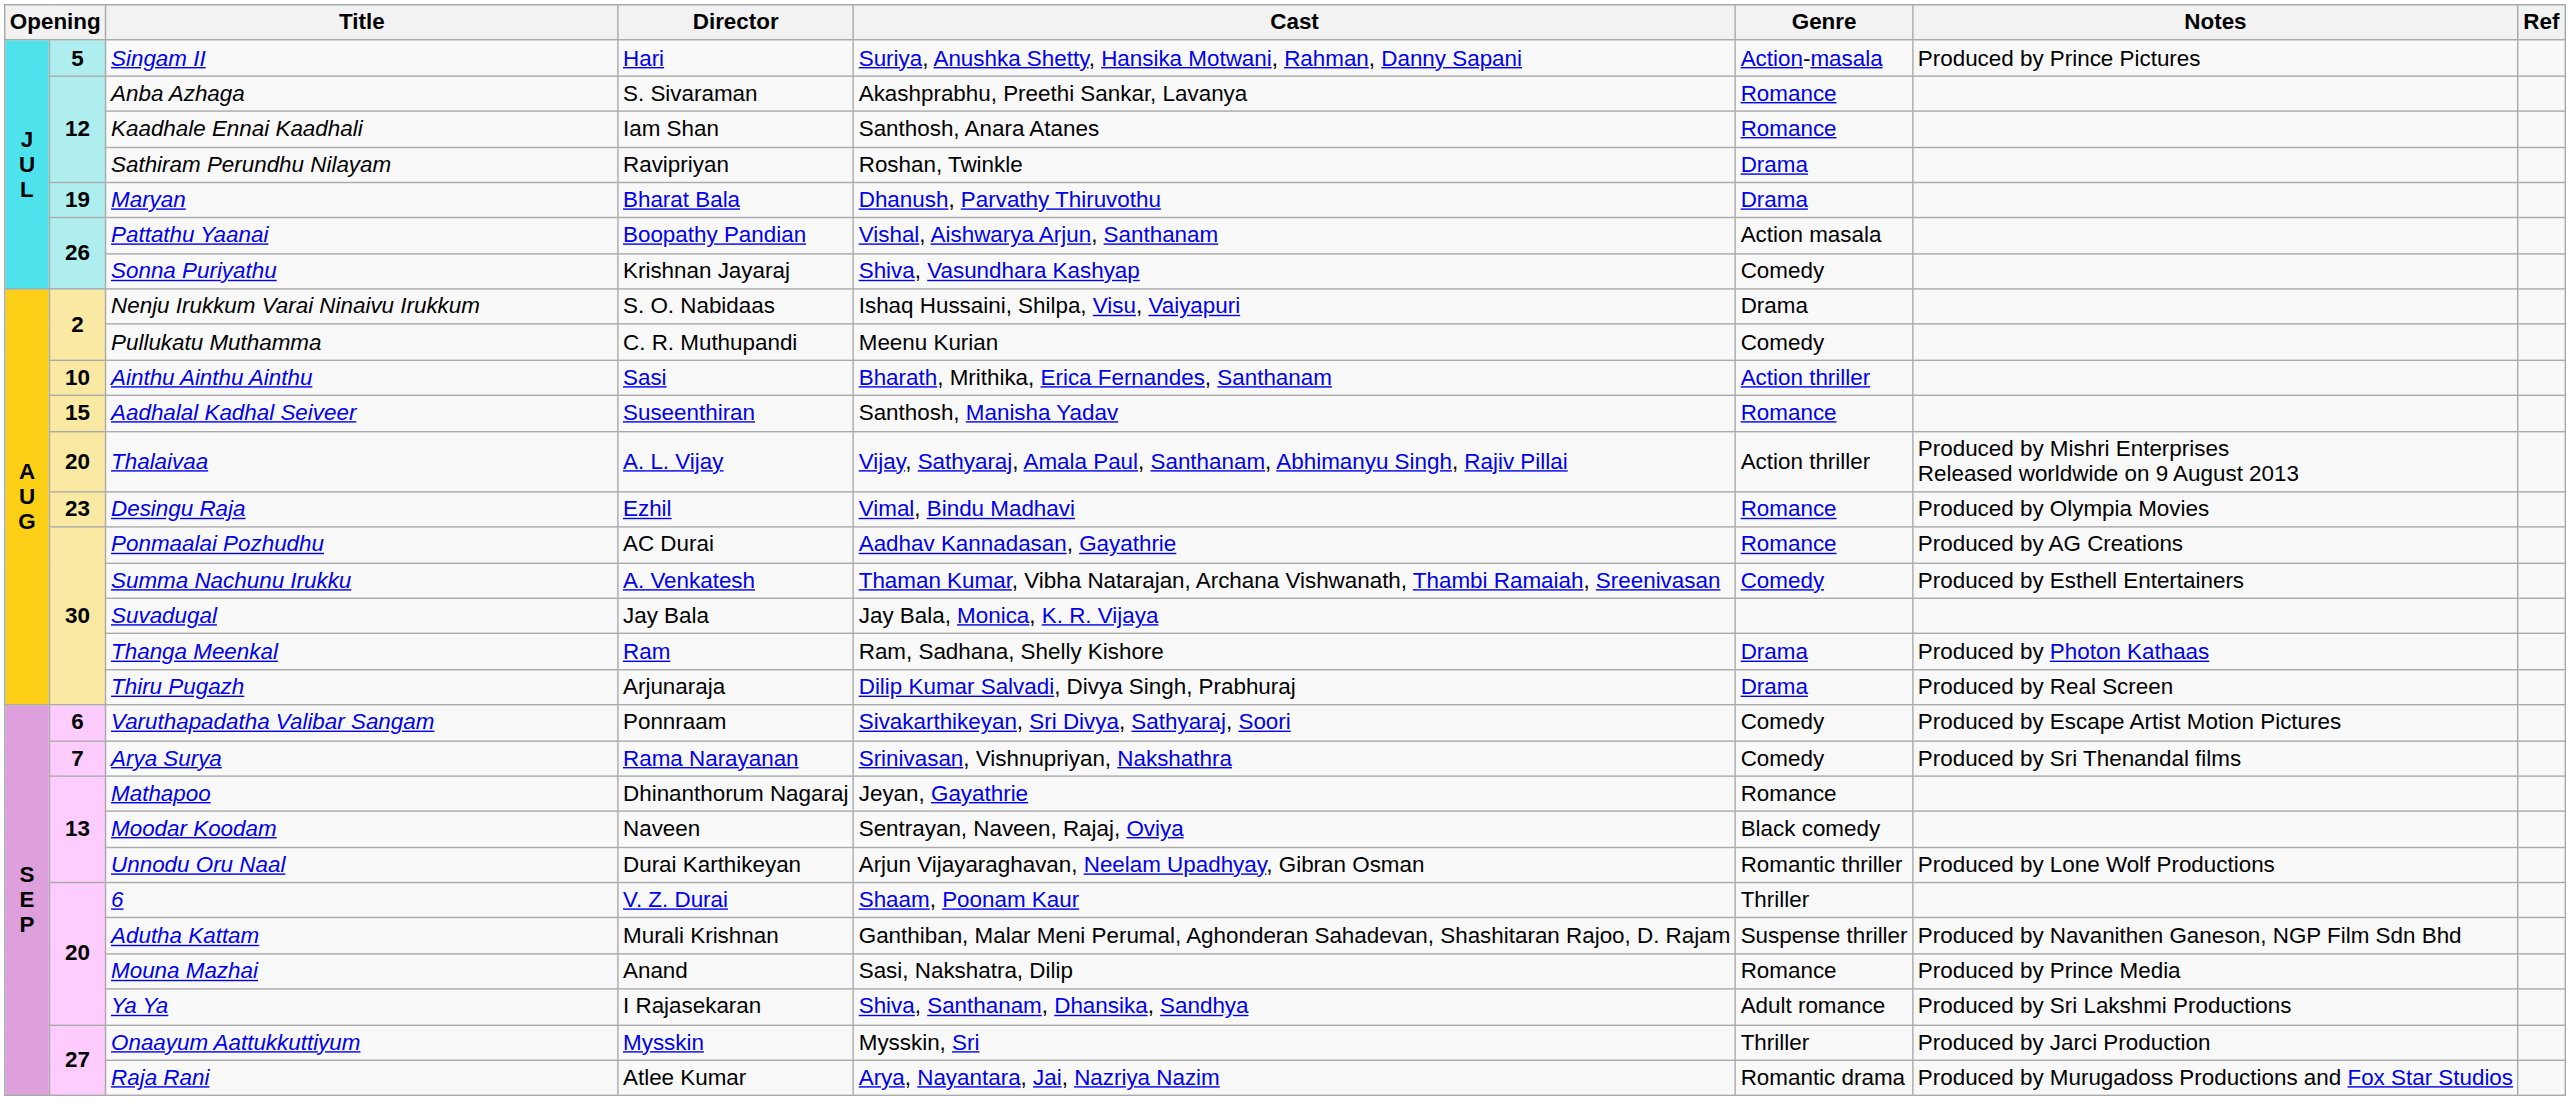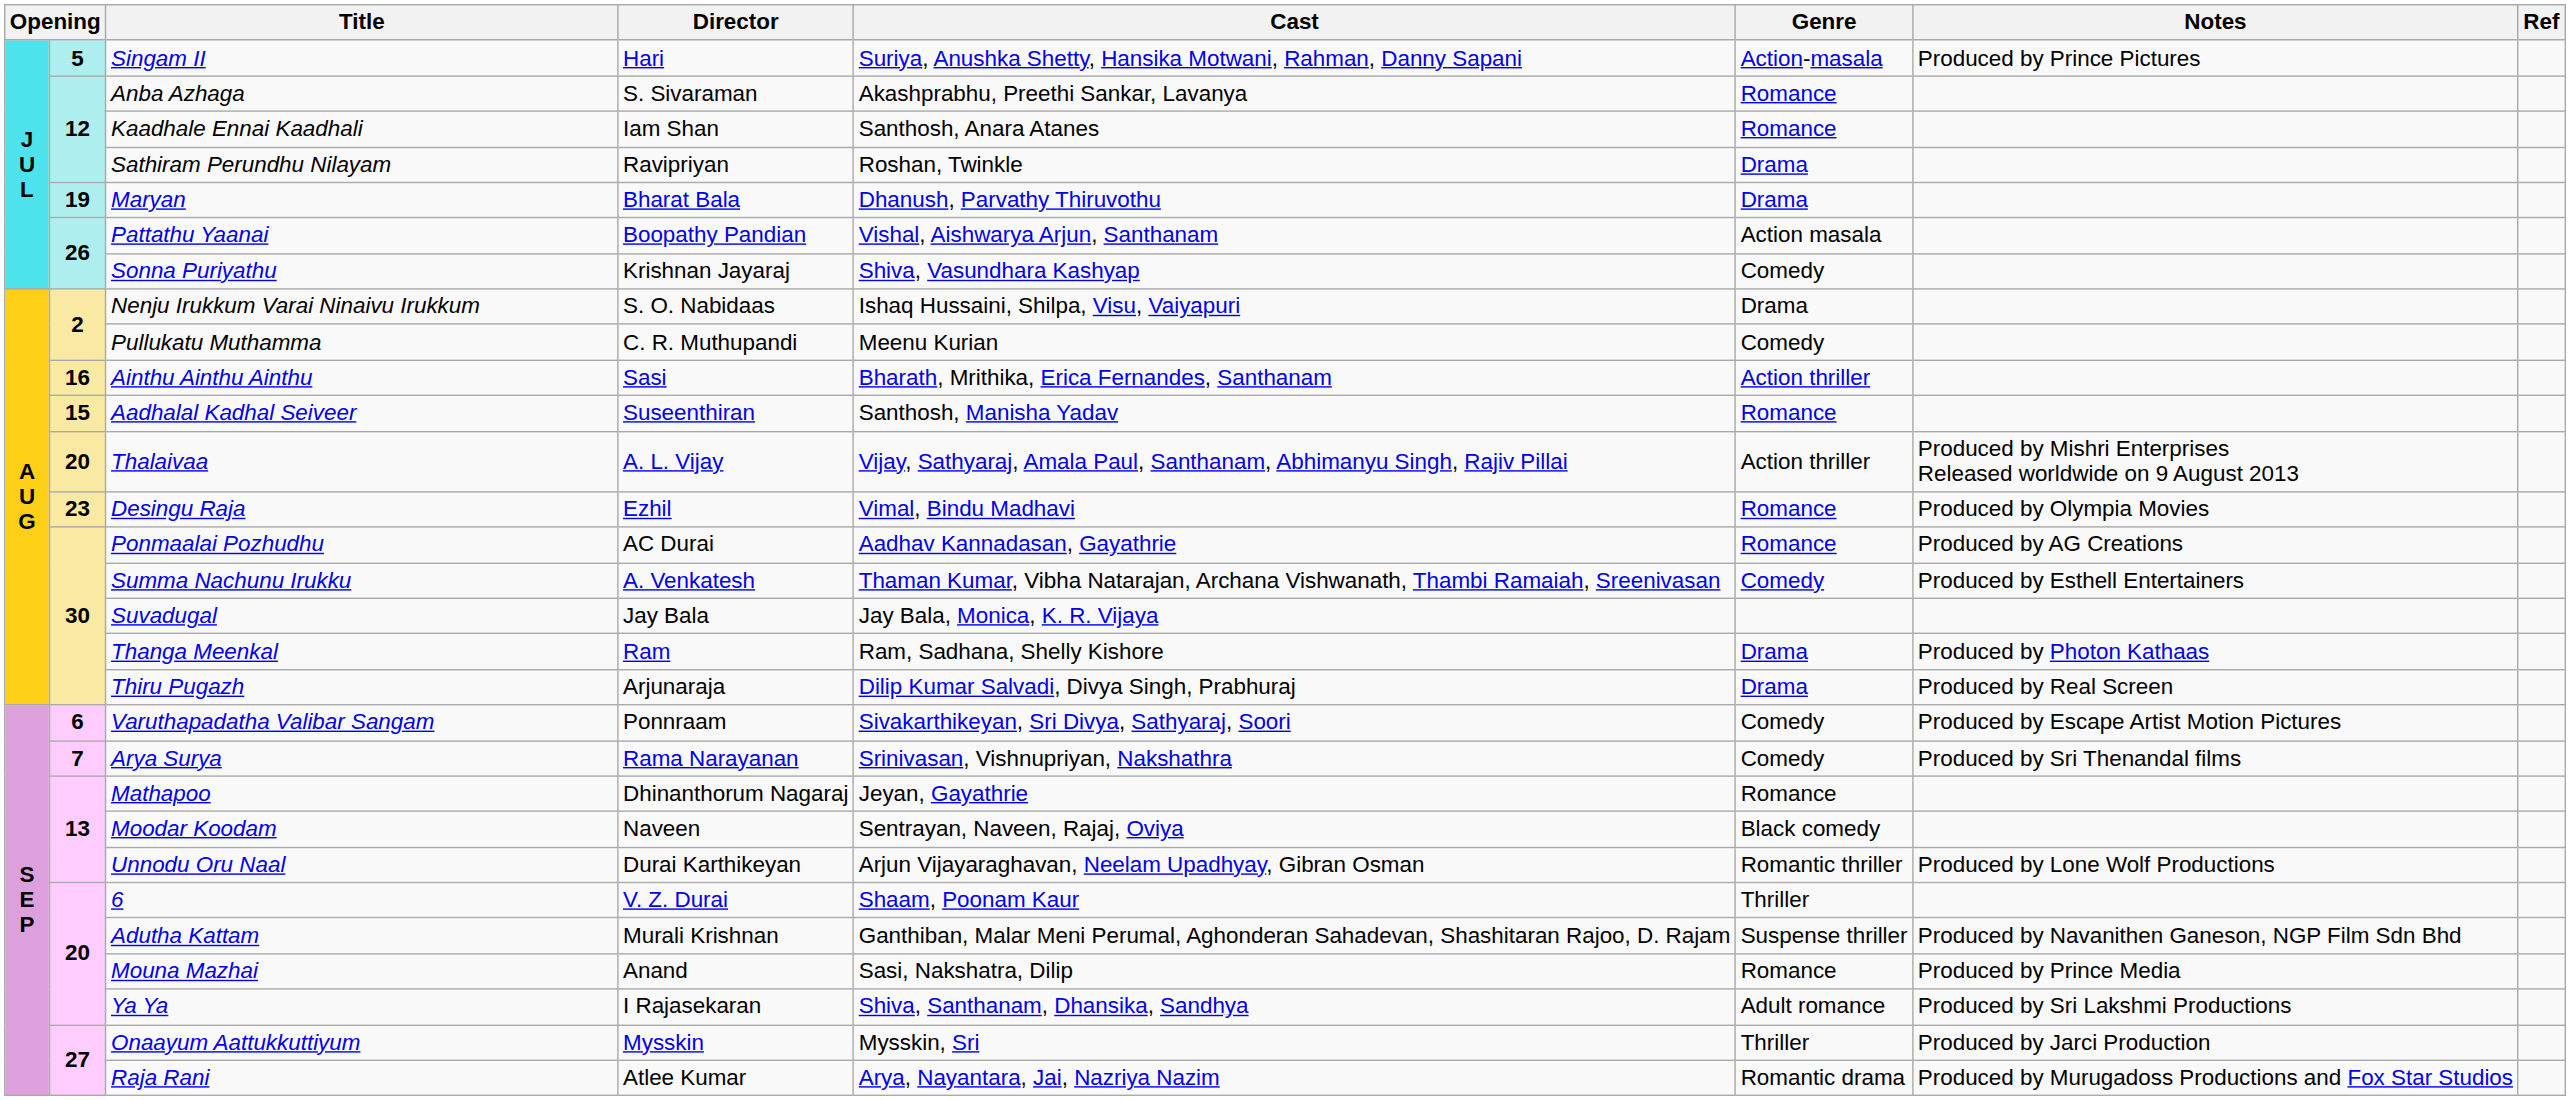(78, 377) 10 -> (78, 377) 16
